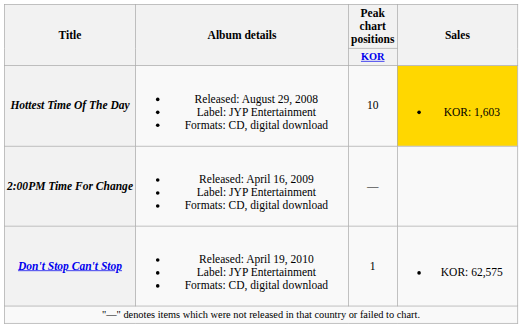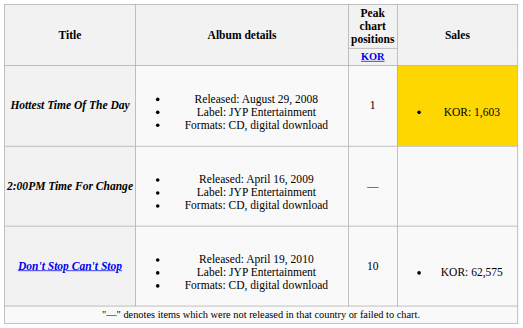(373, 105) 10 -> (373, 105) 1
(373, 266) 1 -> (373, 266) 10
